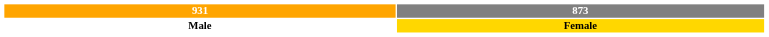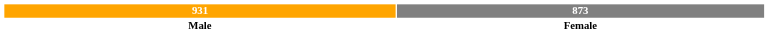(580, 25) gold background -> (580, 25) no background
